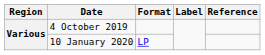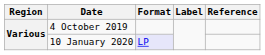(143, 42) no background -> (143, 42) lavender background
